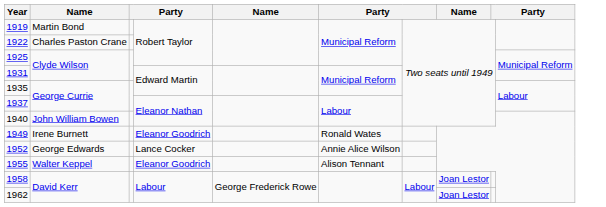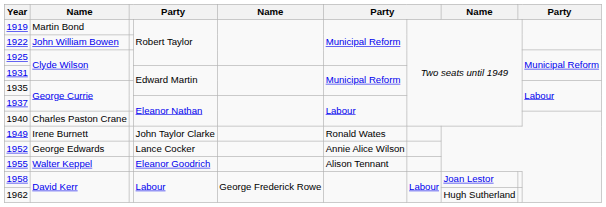(80, 42) Charles Paston Crane -> (76, 42) John William Bowen
(76, 118) John William Bowen -> (80, 118) Charles Paston Crane
(173, 133) Eleanor Goodrich -> (175, 133) John Taylor Clarke
(464, 194) Joan Lestor -> (479, 194) Hugh Sutherland
